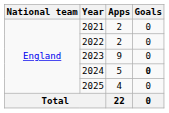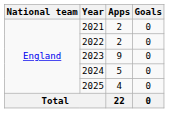(148, 71) bold -> (148, 71) normal
